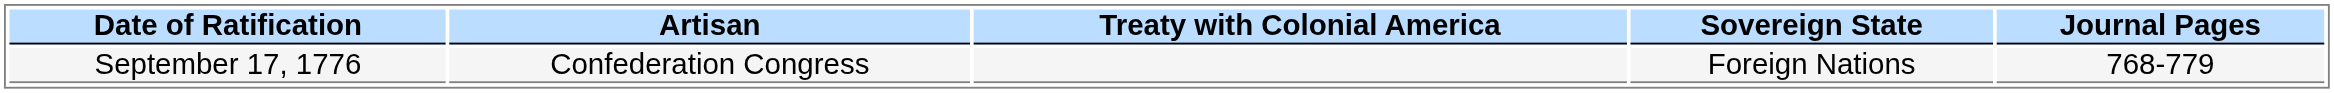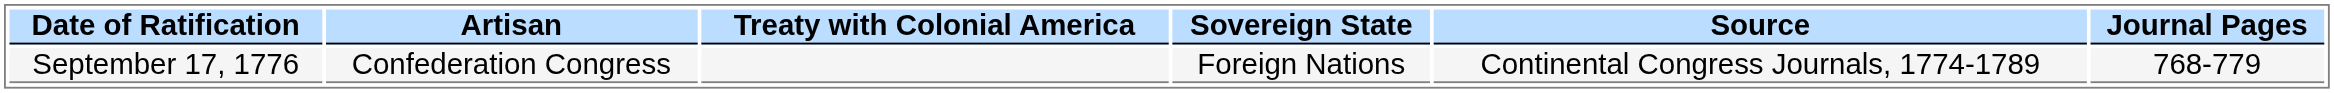+ column: (1760, 25)
